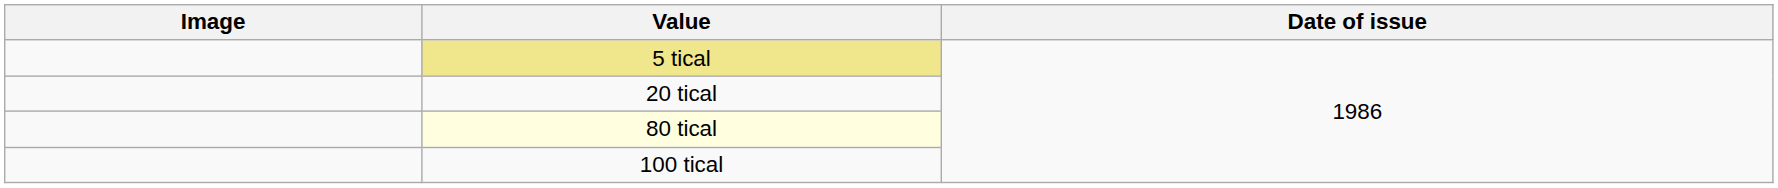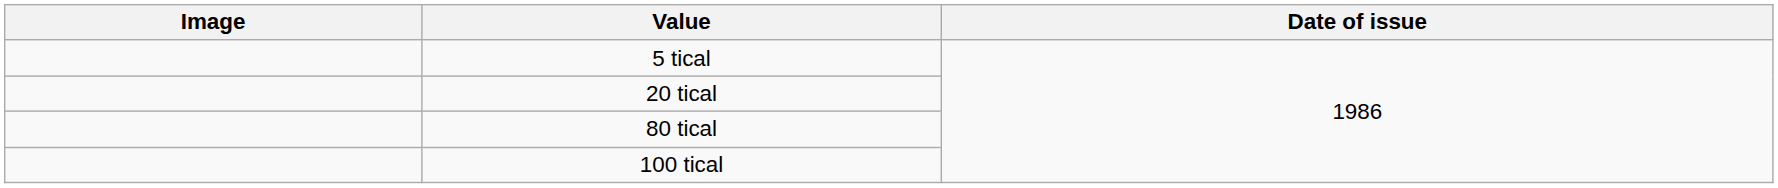(682, 57) khaki background -> (682, 57) no background
(682, 128) lightyellow background -> (682, 128) no background
